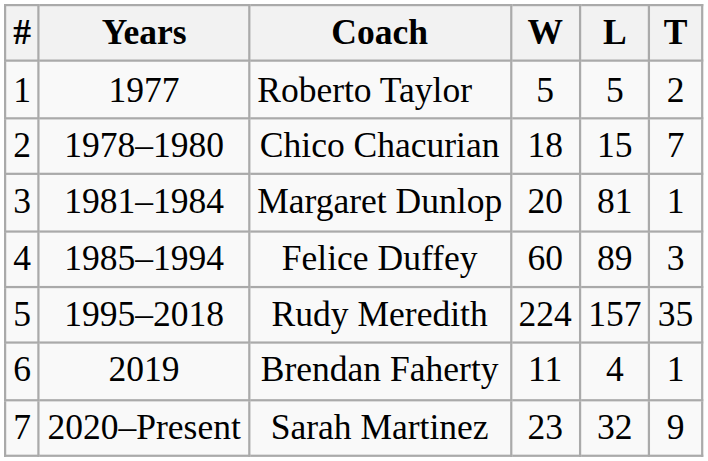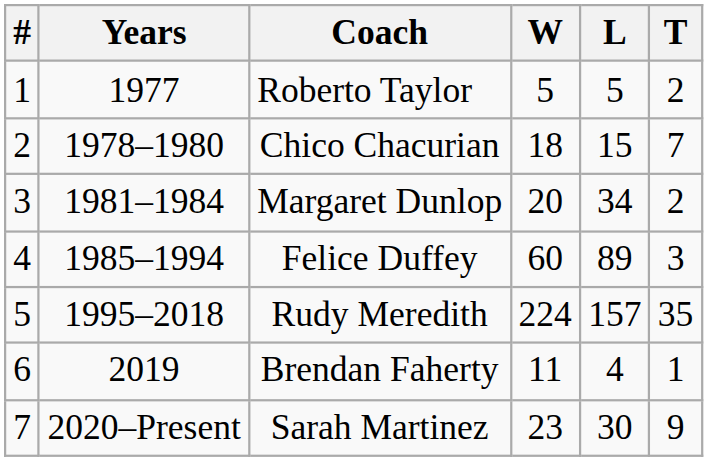(615, 201) 81 -> (615, 201) 34
(676, 201) 1 -> (676, 201) 2
(615, 426) 32 -> (615, 426) 30
